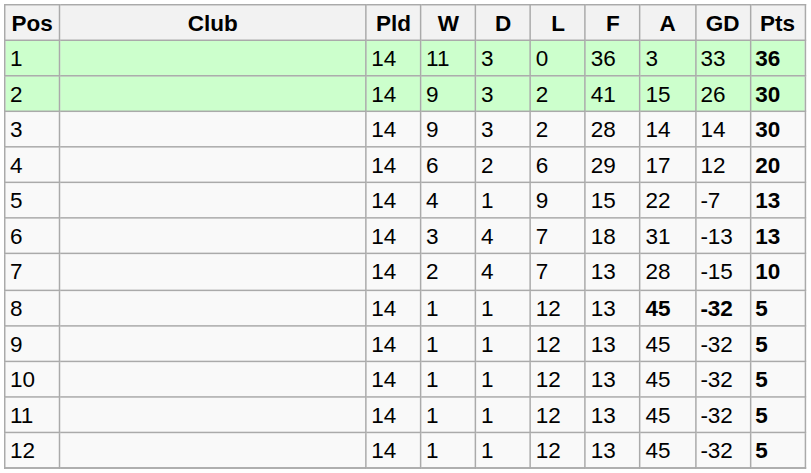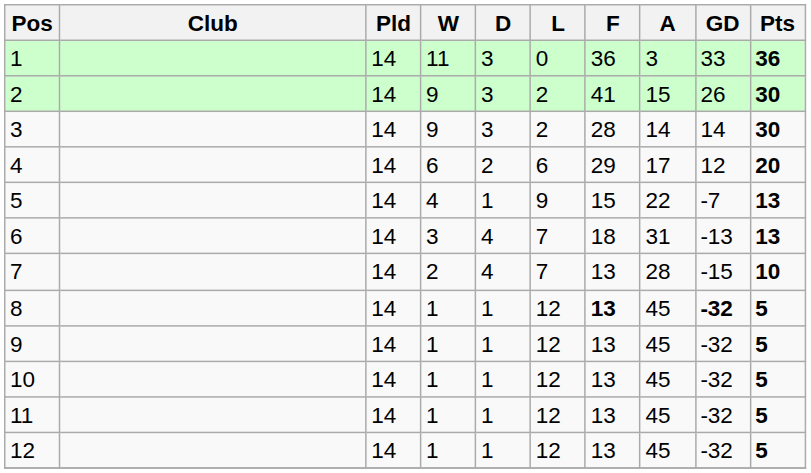(603, 308) normal -> (603, 308) bold
(658, 308) bold -> (658, 308) normal
